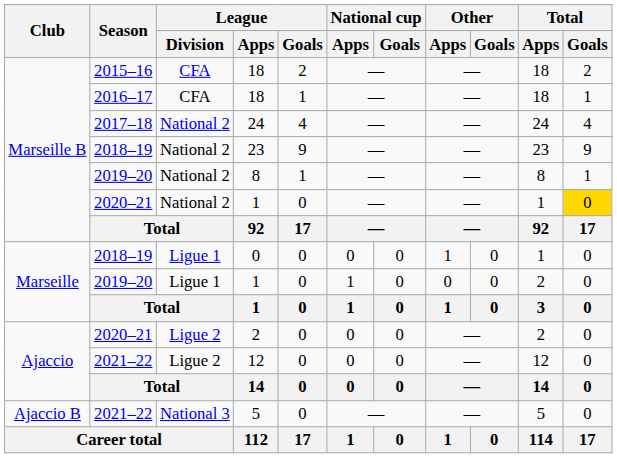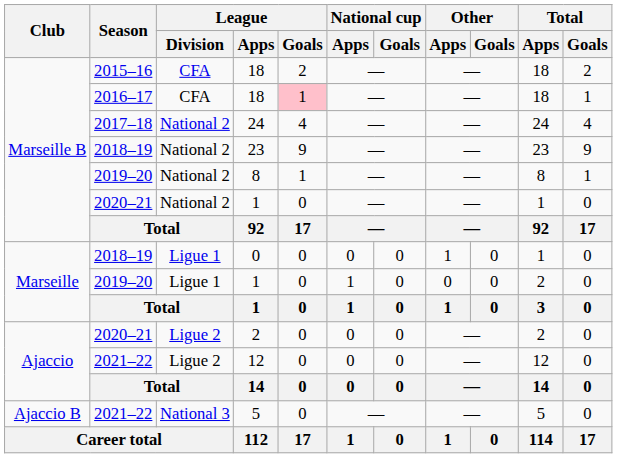(302, 96) no background -> (302, 96) pink background
(587, 202) gold background -> (587, 202) no background
